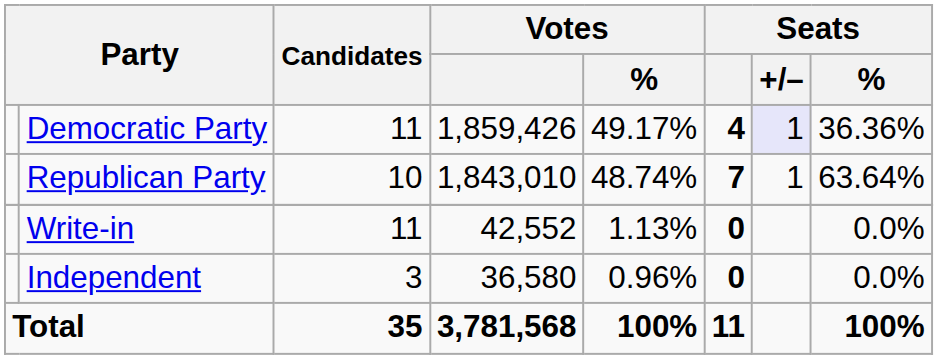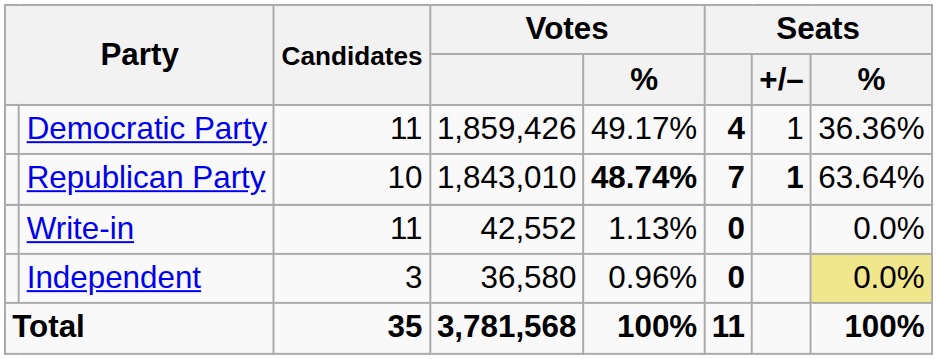(795, 128) lavender background -> (795, 128) no background
(644, 178) normal -> (644, 178) bold
(795, 178) normal -> (795, 178) bold
(889, 278) no background -> (889, 278) khaki background
